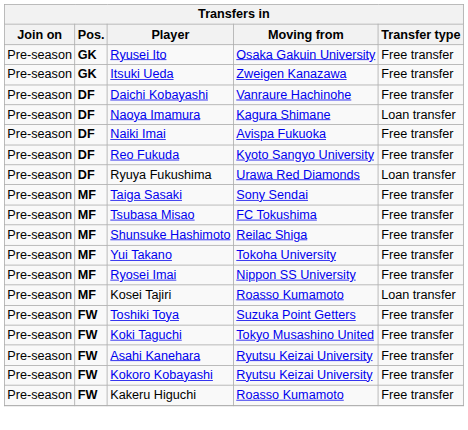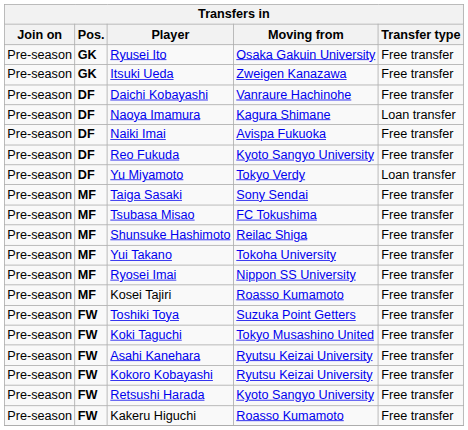- row: (161, 174)
+ row: (147, 174)
(418, 295) Loan transfer -> (417, 295) Free transfer
+ row: (157, 395)
